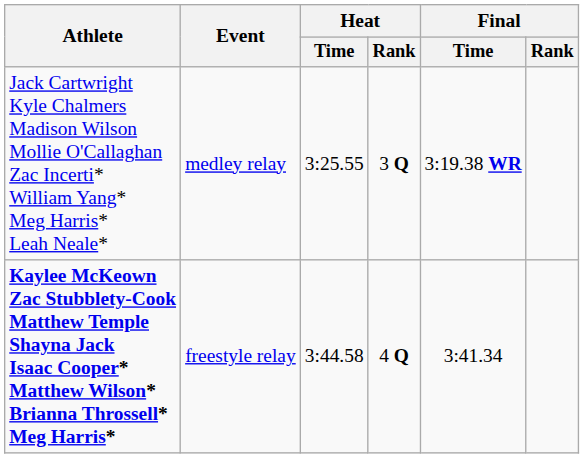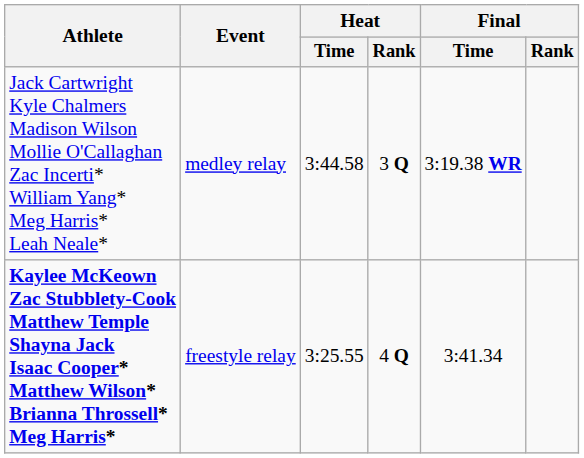(334, 163) 3:25.55 -> (334, 163) 3:44.58
(334, 356) 3:44.58 -> (334, 356) 3:25.55
